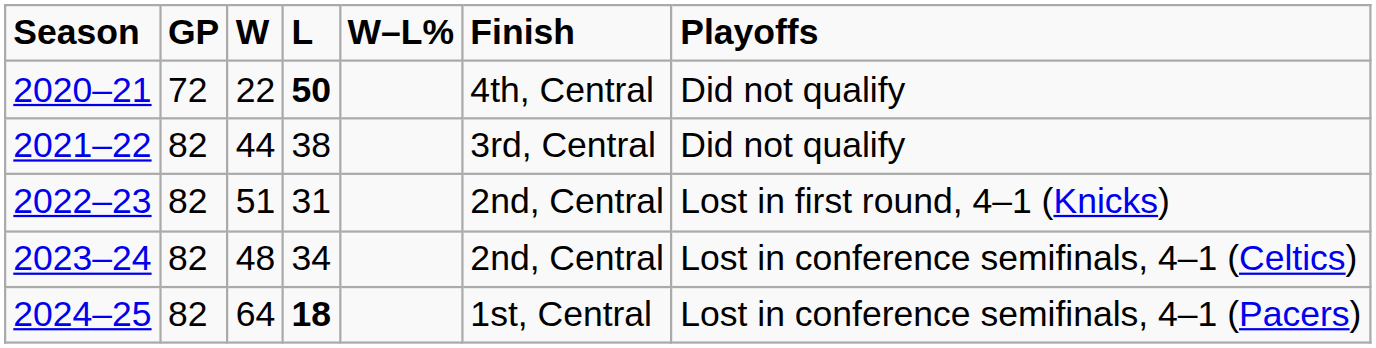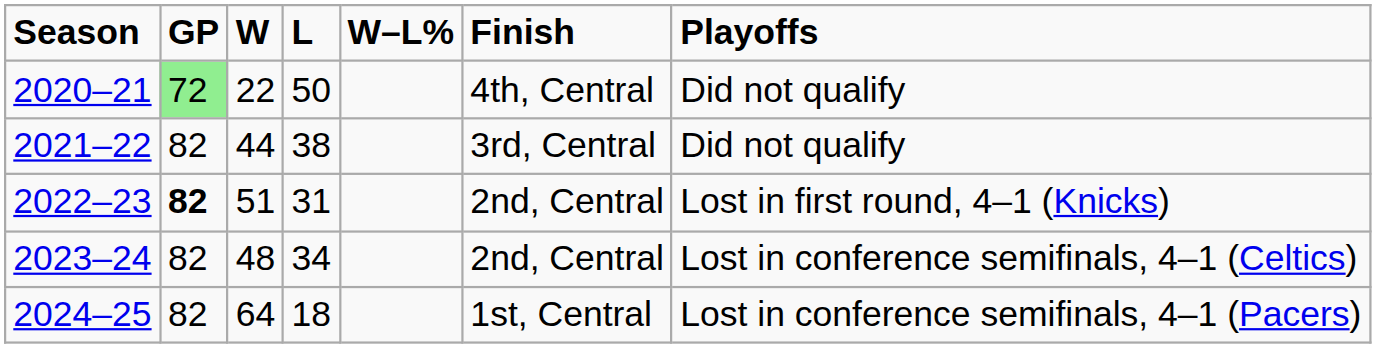(188, 88) no background -> (188, 88) lightgreen background
(311, 88) bold -> (311, 88) normal
(188, 201) normal -> (188, 201) bold
(311, 314) bold -> (311, 314) normal
